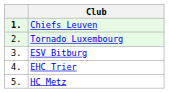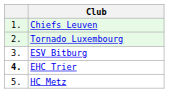(16, 25) bold -> (16, 25) normal
(16, 67) normal -> (16, 67) bold
